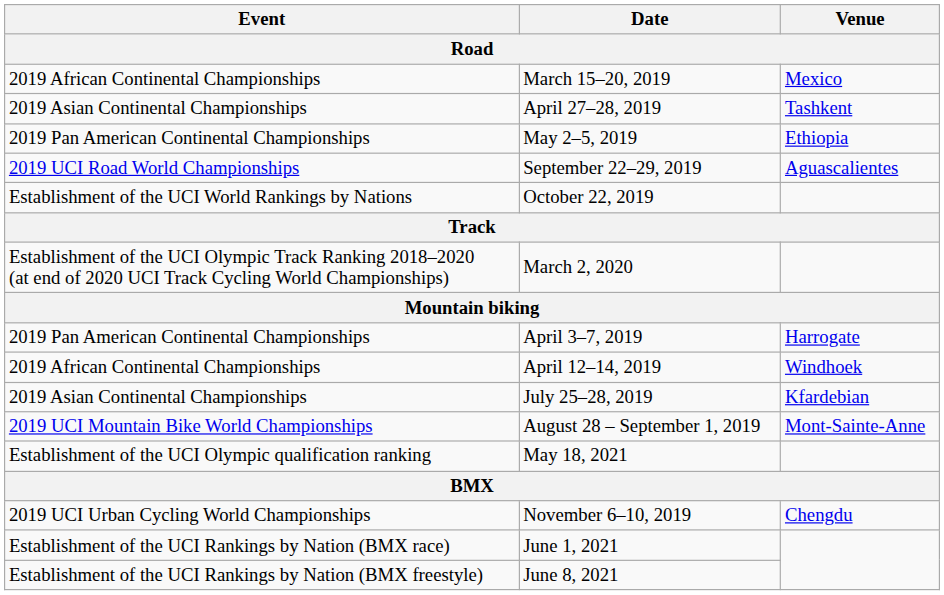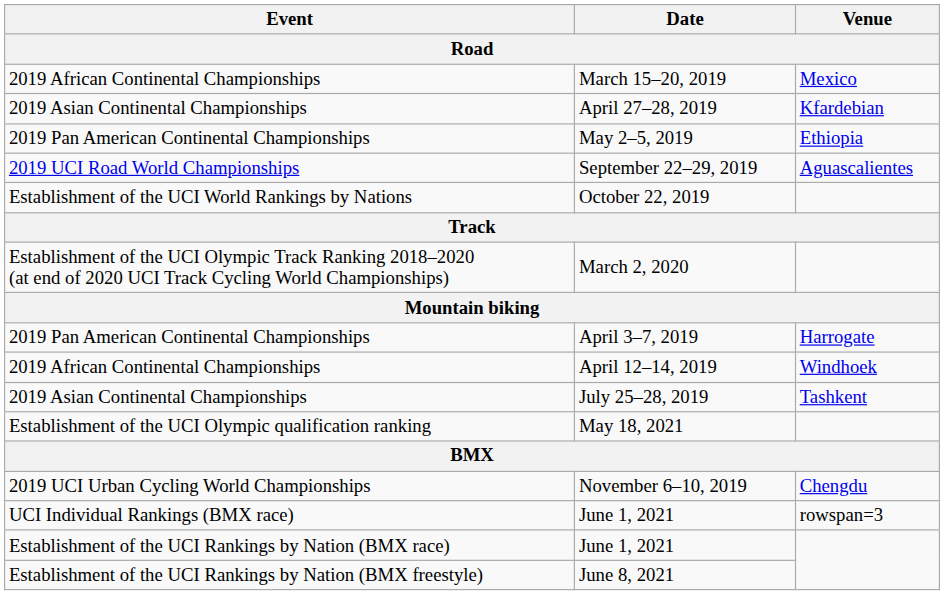(819, 108) Tashkent -> (842, 108) Kfardebian
(827, 396) Kfardebian -> (833, 396) Tashkent
- row: (191, 426)
+ row: (151, 515)
